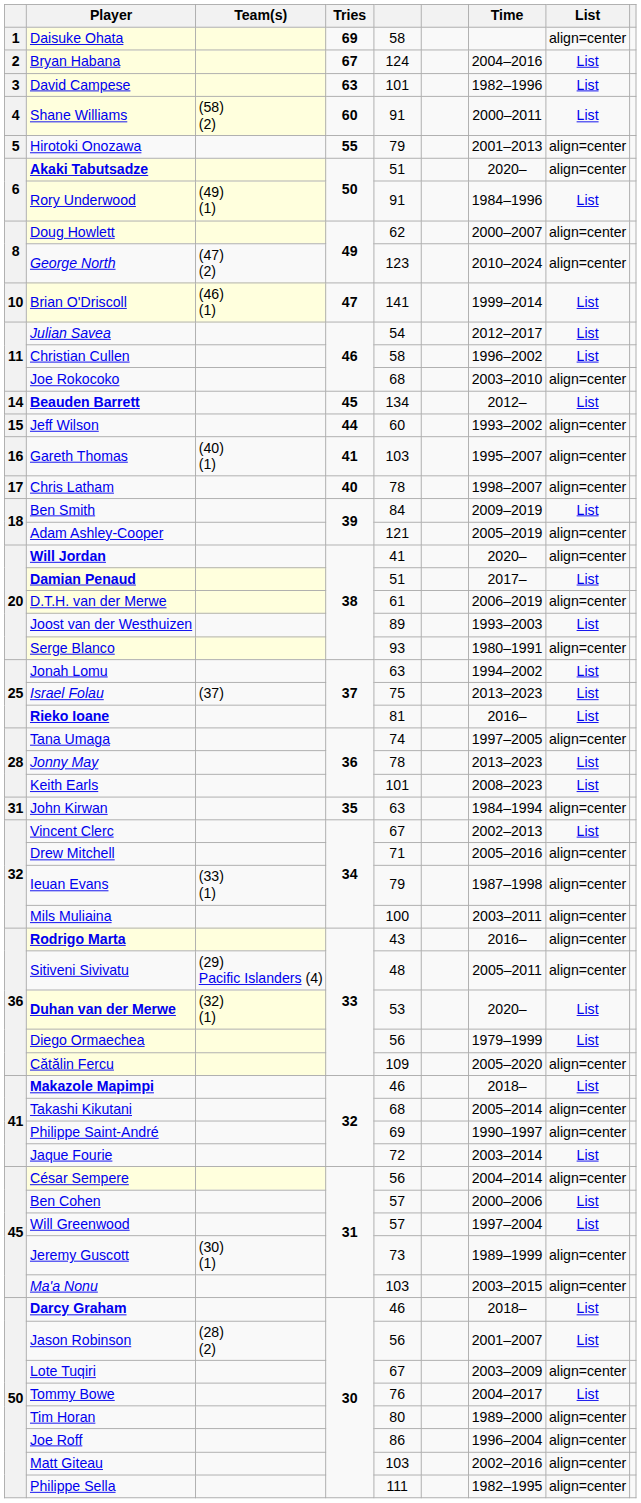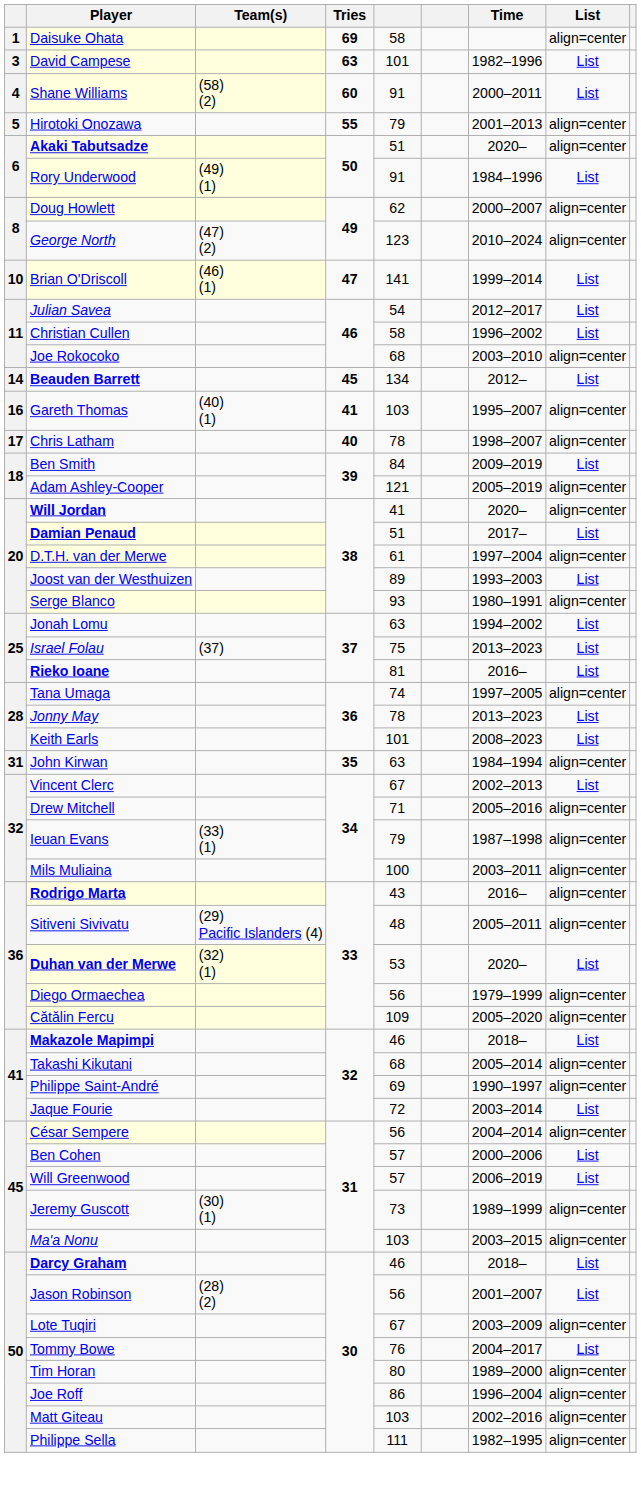- row: (75, 61)
- row: (64, 424)
(507, 601) 2006–2019 -> (507, 555) 1997–2004
(588, 1040) List -> (588, 994) align=center
(507, 1223) 1997–2004 -> (507, 1177) 2006–2019
